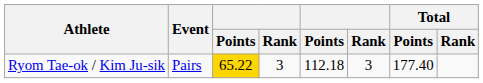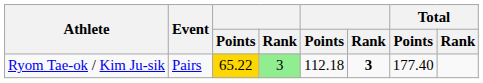(280, 66) no background -> (280, 66) lightgreen background
(369, 66) normal -> (369, 66) bold
